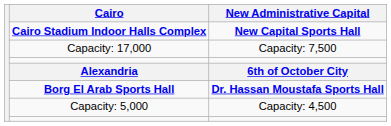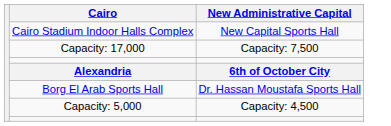(109, 31) bold -> (103, 31) normal
(298, 31) bold -> (280, 31) normal
(109, 89) bold -> (103, 89) normal
(298, 89) bold -> (280, 89) normal
